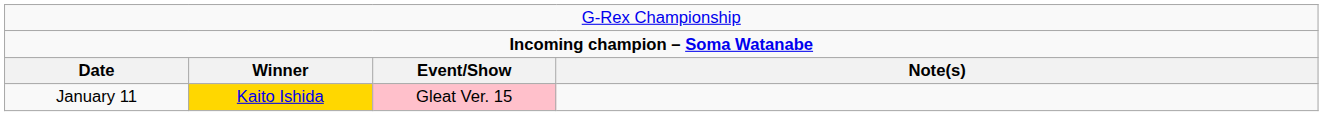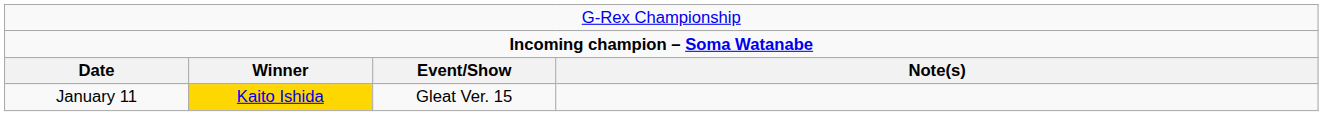(464, 96) pink background -> (464, 96) no background
